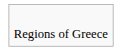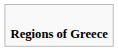(61, 34) normal -> (59, 34) bold
